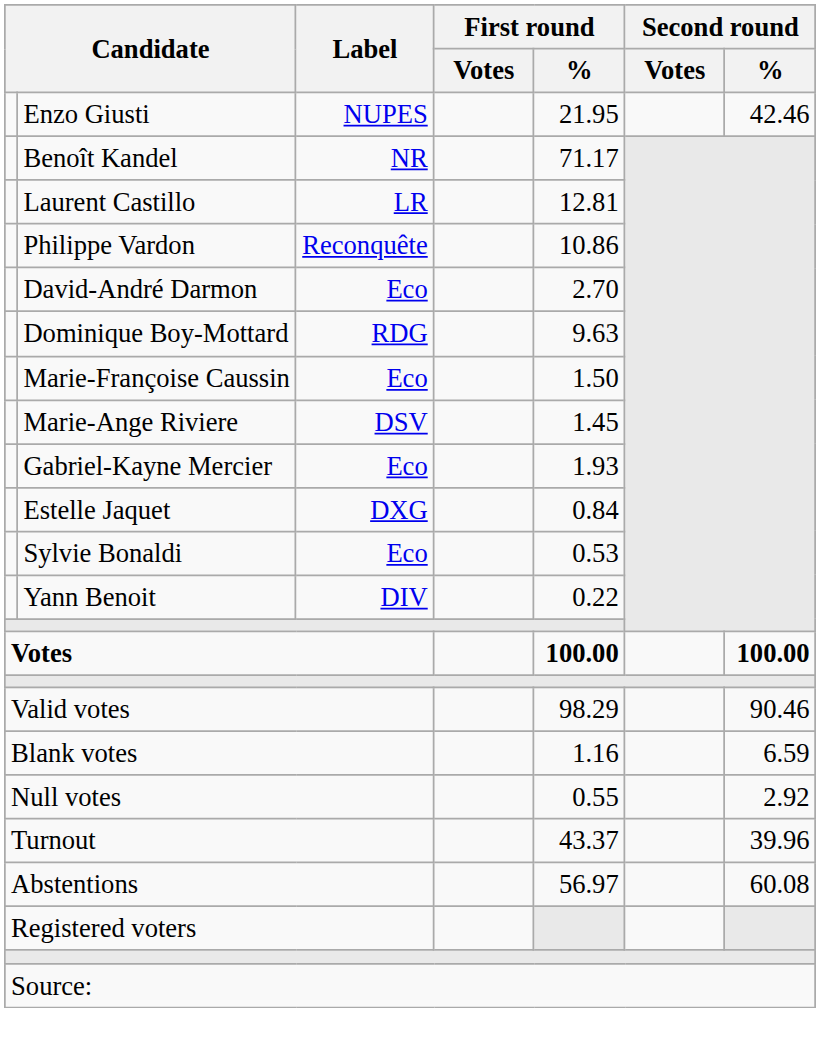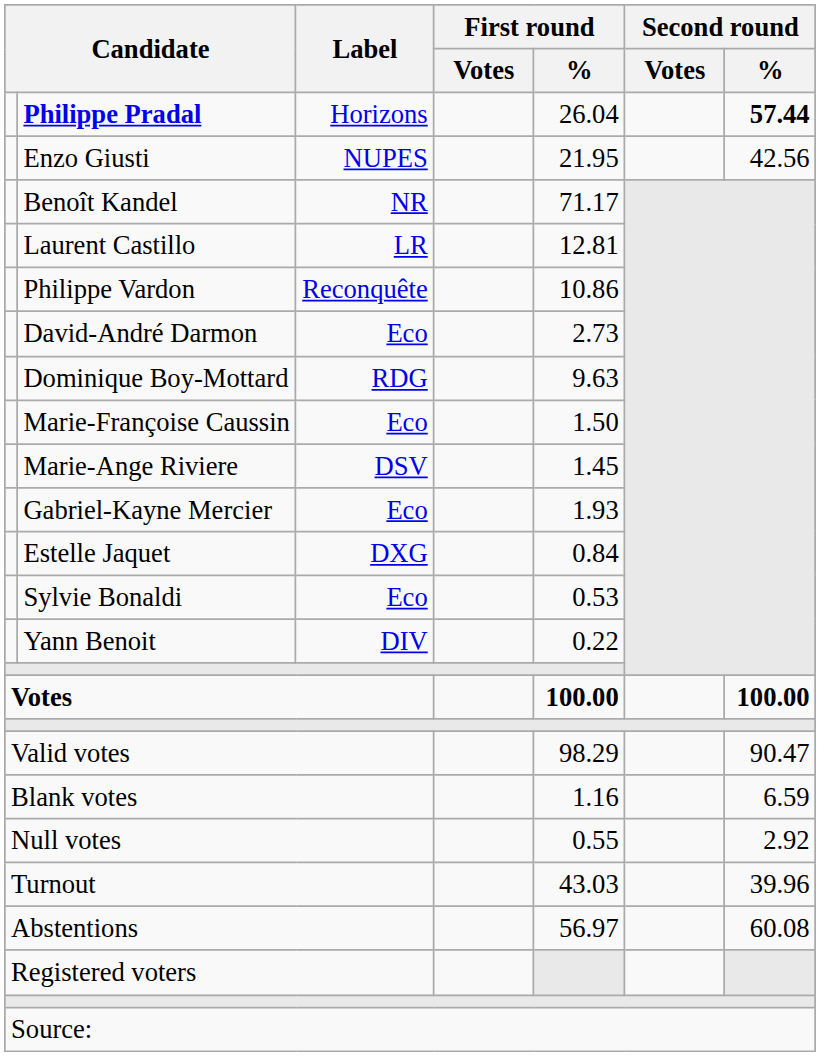+ row: (112, 114)
(780, 114) 42.46 -> (780, 158) 42.56
(595, 289) 2.70 -> (595, 333) 2.73
(780, 709) 90.46 -> (780, 753) 90.47
(589, 840) 43.37 -> (589, 884) 43.03
